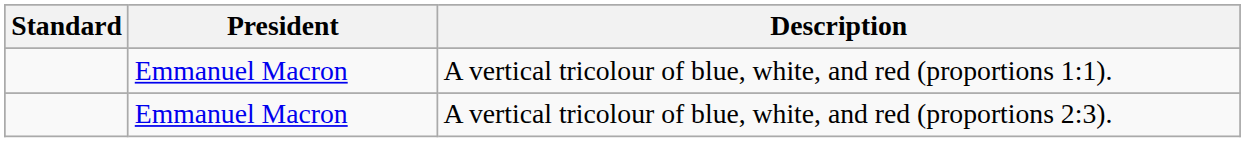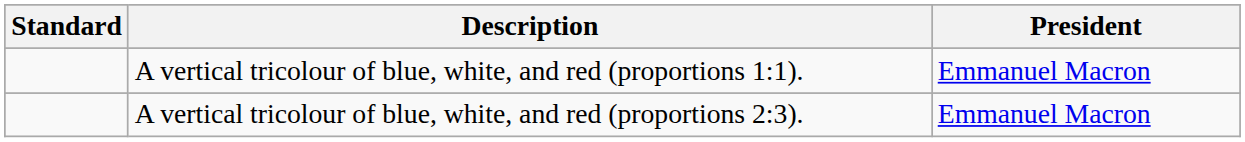columns swapped: (283, 26) <-> (839, 26)
